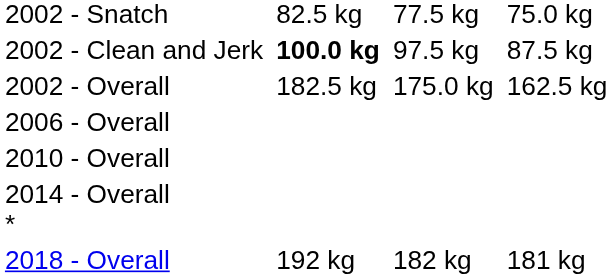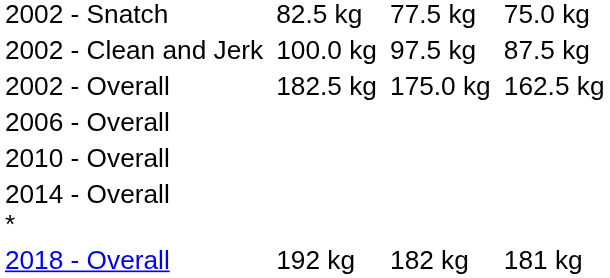(328, 50) bold -> (327, 50) normal
